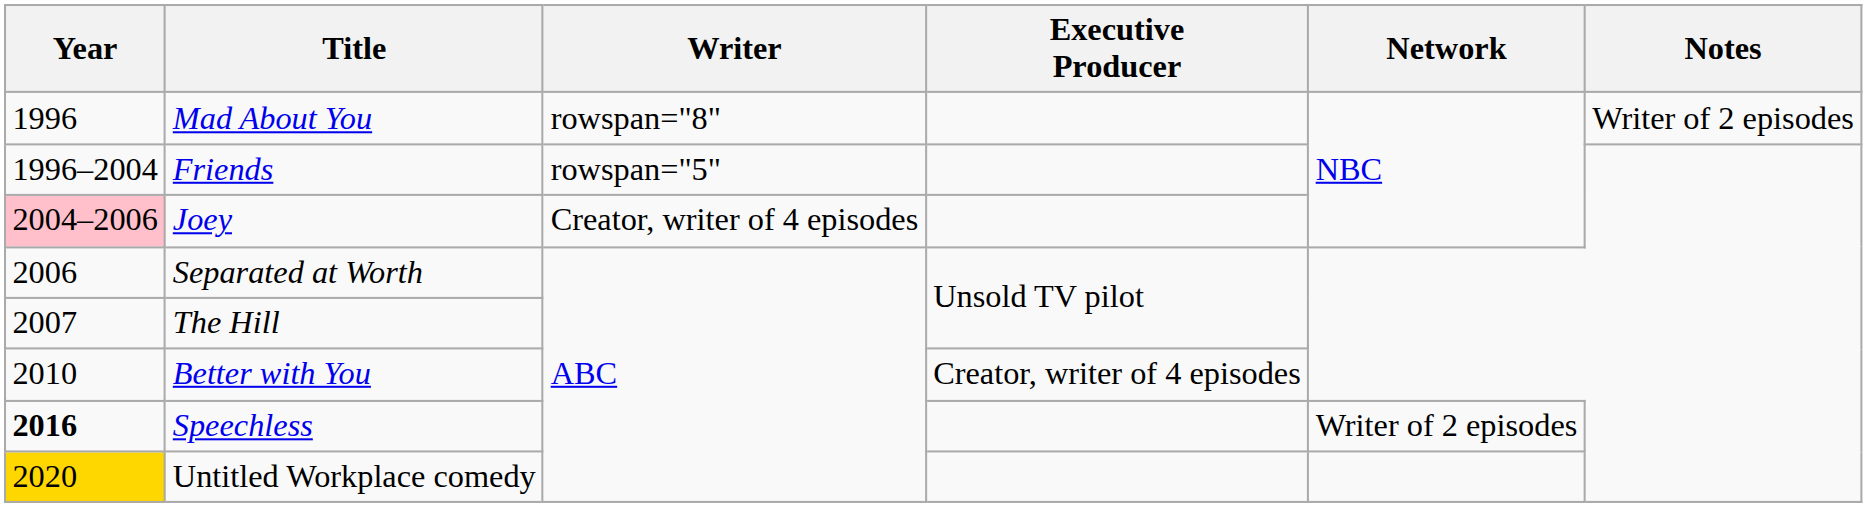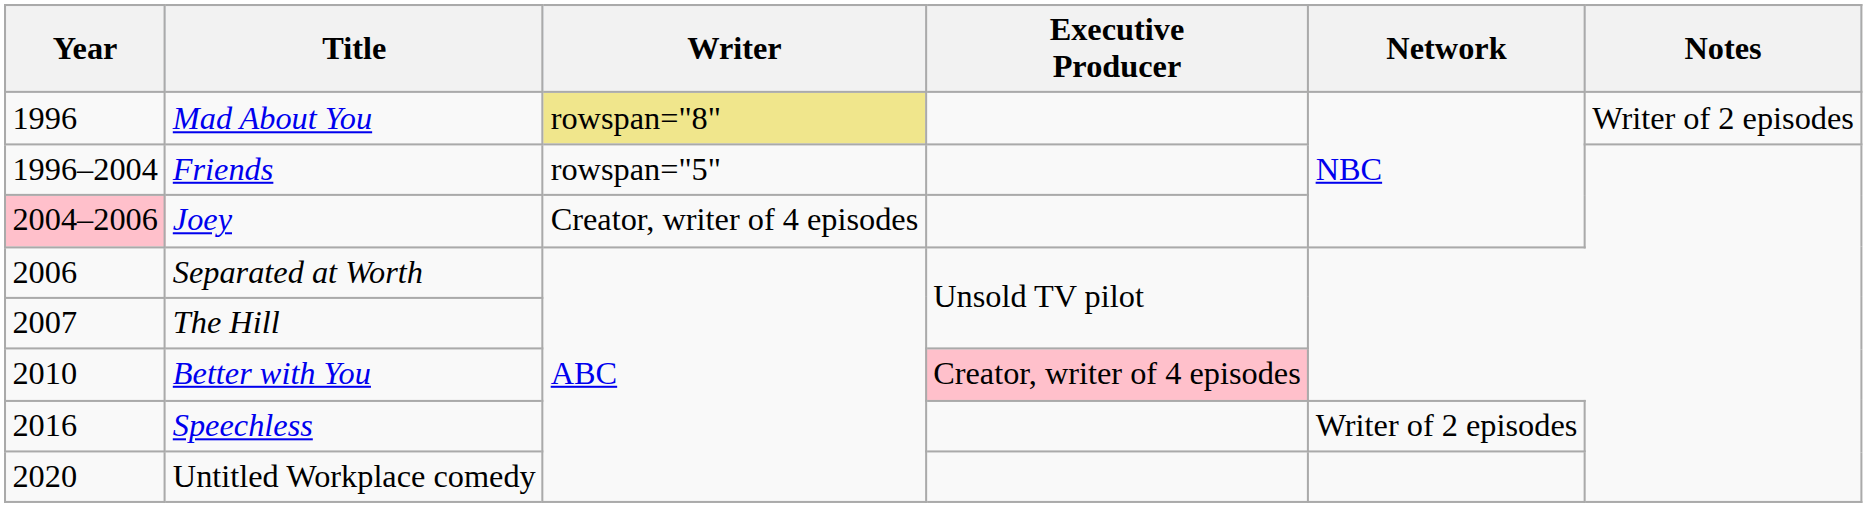(636, 117) no background -> (636, 117) khaki background
(1117, 374) no background -> (1117, 374) pink background
(45, 425) bold -> (45, 425) normal
(45, 476) gold background -> (45, 476) no background
